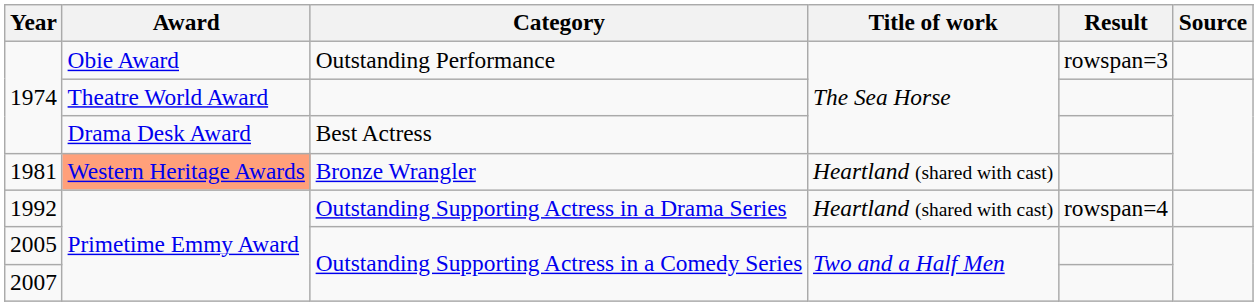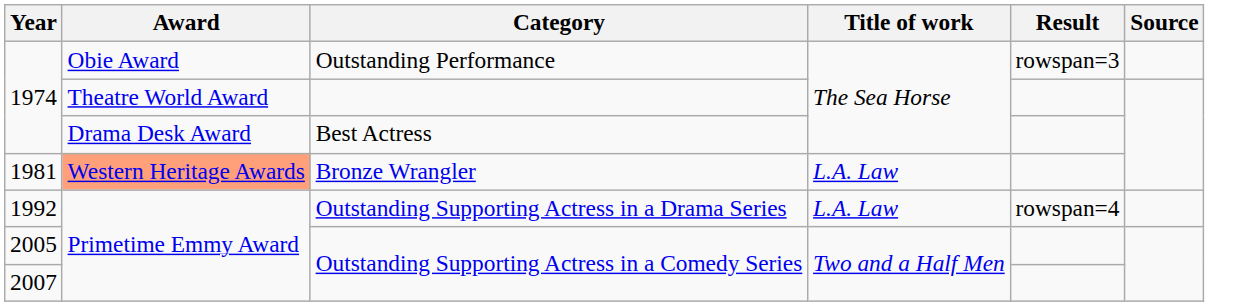(933, 171) Heartland (shared with cast) -> (856, 171) L.A. Law
(933, 208) Heartland (shared with cast) -> (856, 208) L.A. Law
